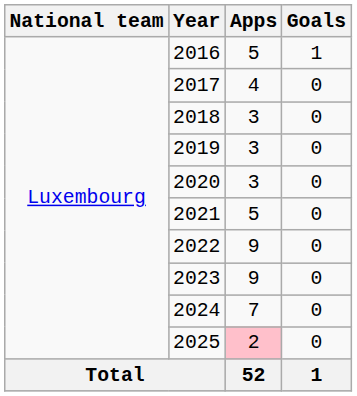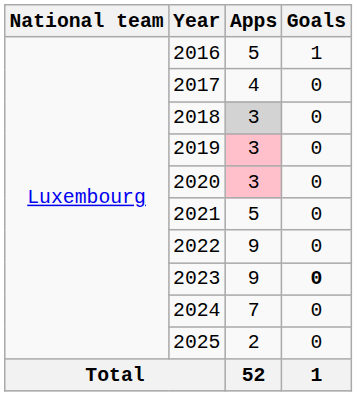(254, 117) no background -> (254, 117) lightgrey background
(254, 150) no background -> (254, 150) pink background
(254, 182) no background -> (254, 182) pink background
(316, 279) normal -> (316, 279) bold
(254, 343) pink background -> (254, 343) no background
